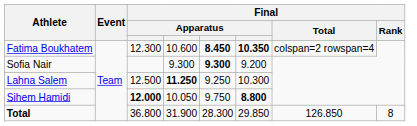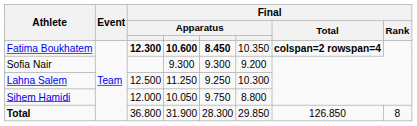(146, 49) normal -> (146, 49) bold
(182, 49) normal -> (182, 49) bold
(254, 49) bold -> (254, 49) normal
(324, 49) normal -> (327, 49) bold
(218, 65) bold -> (218, 65) normal
(182, 81) bold -> (182, 81) normal
(146, 97) bold -> (146, 97) normal
(254, 97) bold -> (254, 97) normal
